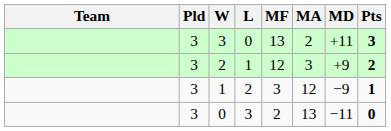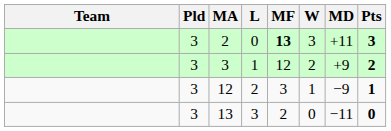columns swapped: (222, 16) <-> (309, 16)
(277, 41) normal -> (283, 41) bold
